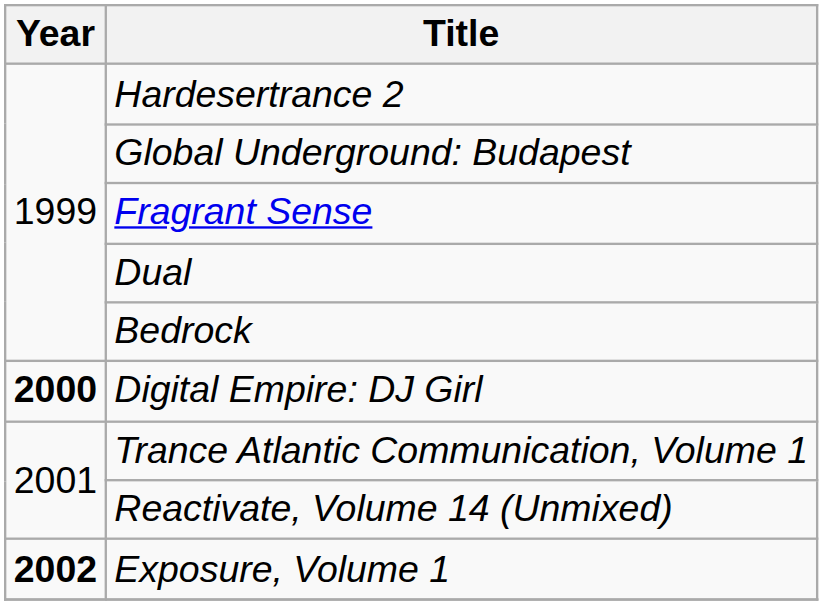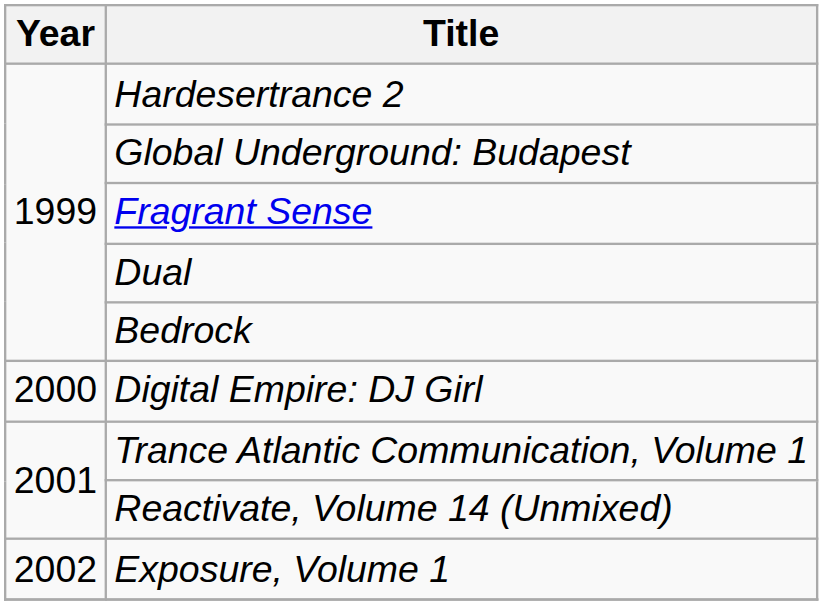(55, 390) bold -> (55, 390) normal
(55, 568) bold -> (55, 568) normal
